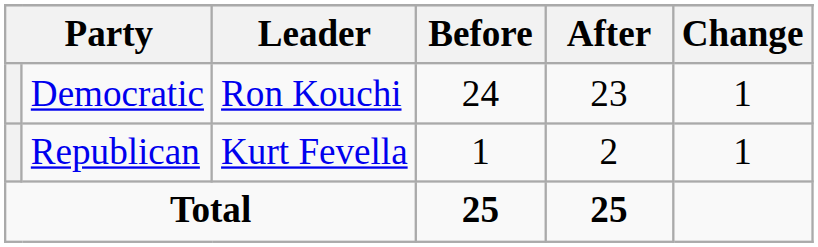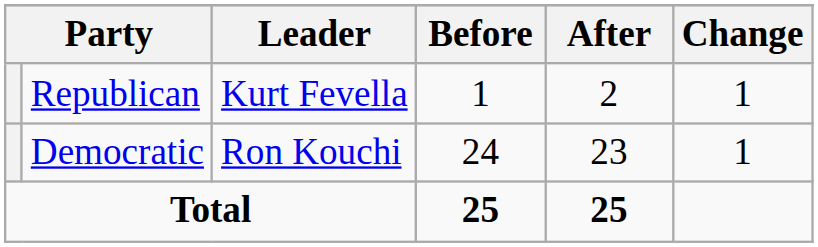rows swapped: (117, 92) <-> (115, 151)
